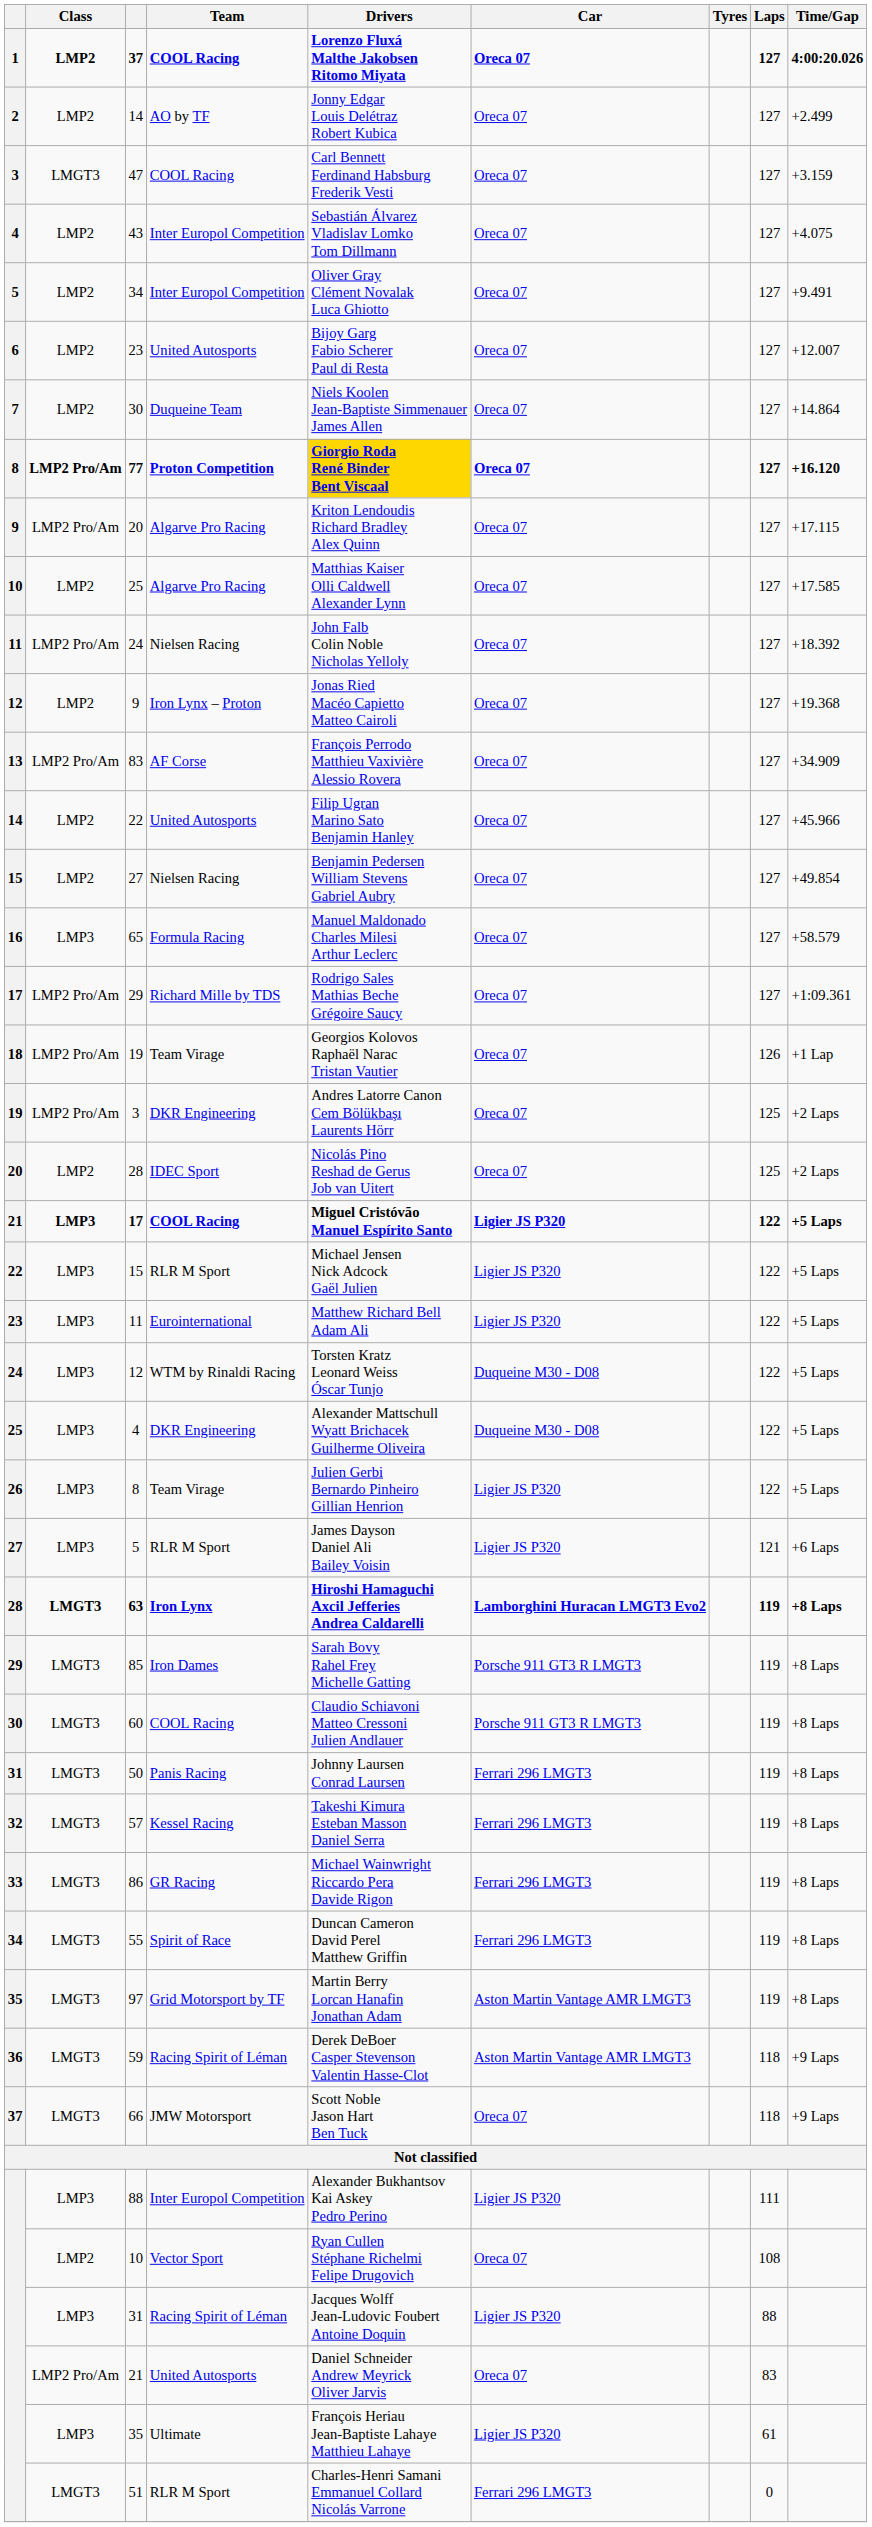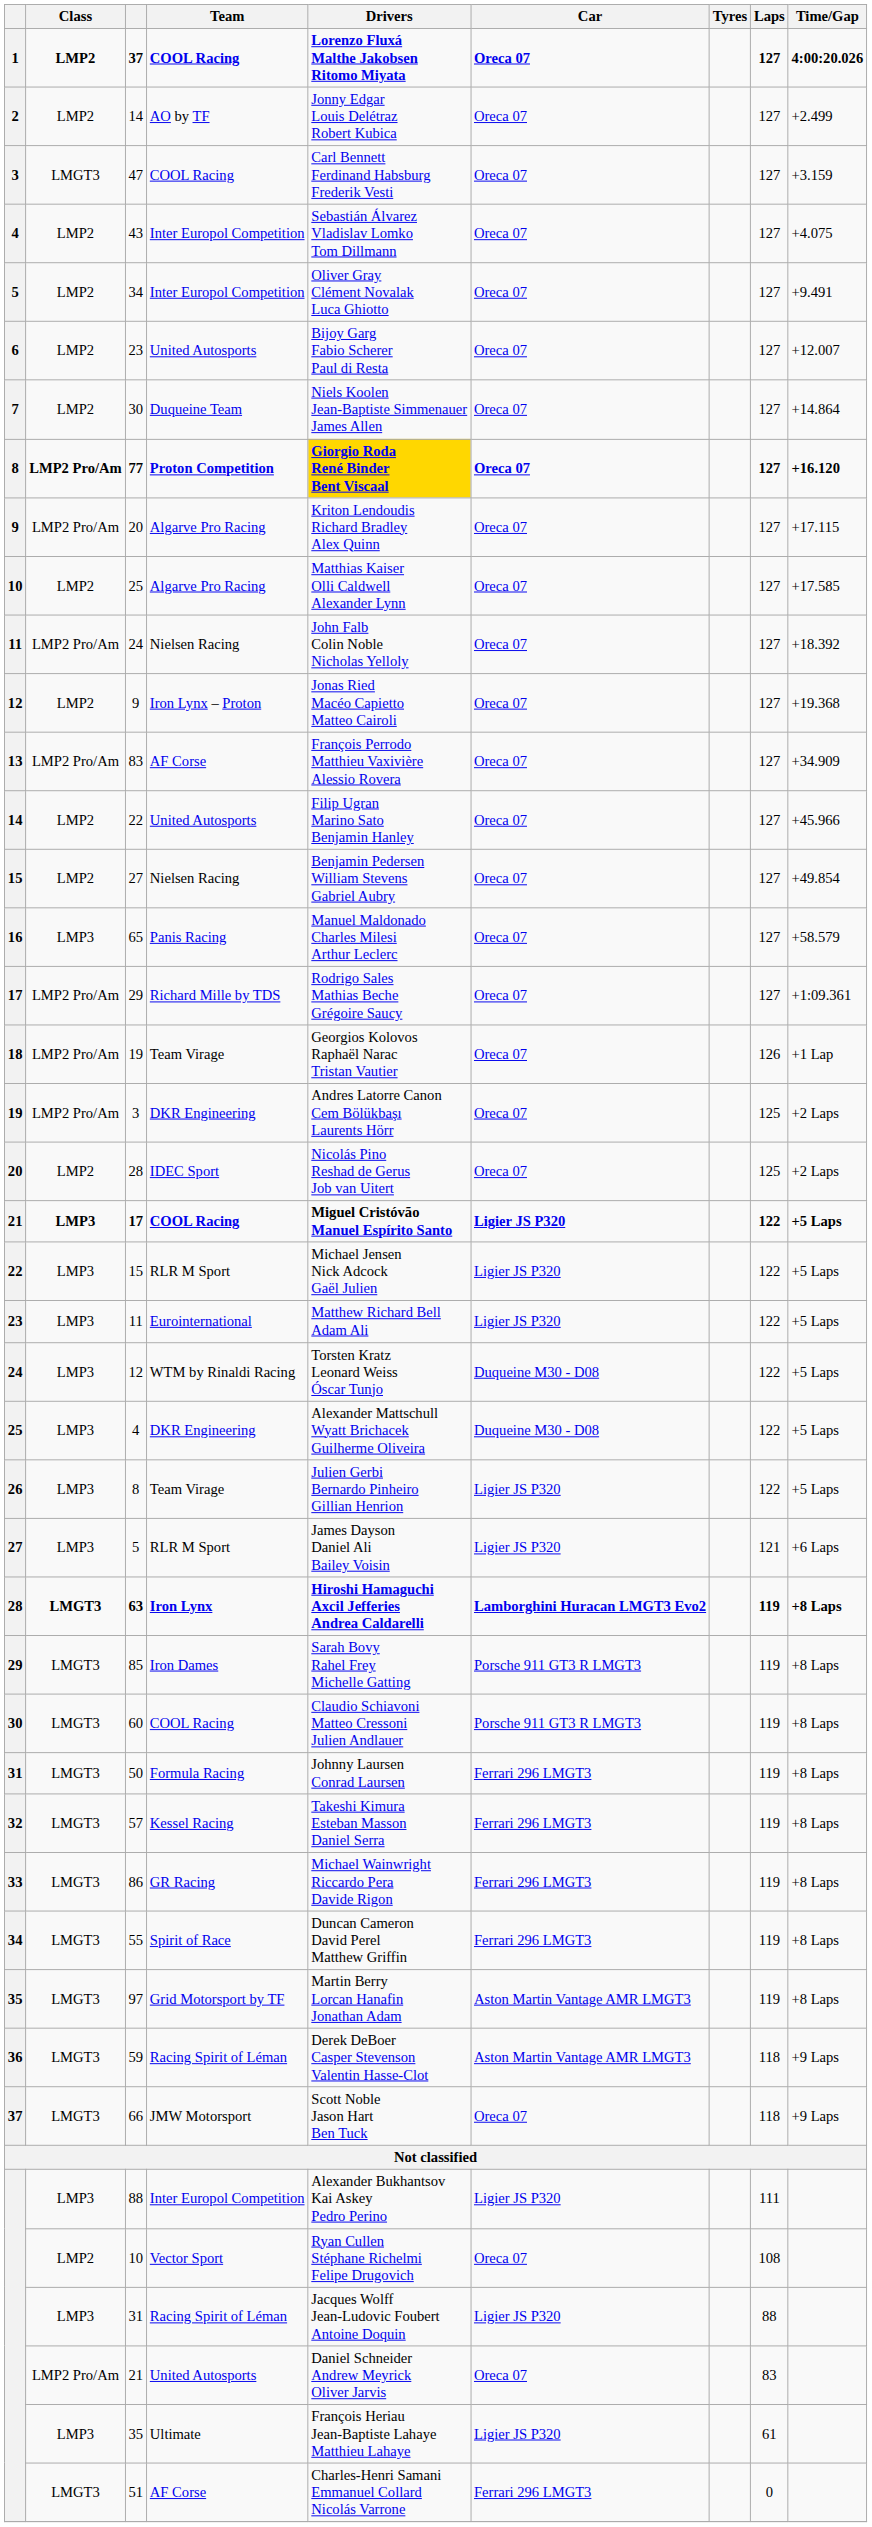(197, 937) Formula Racing -> (188, 937) Panis Racing
(188, 1773) Panis Racing -> (197, 1773) Formula Racing
(190, 2492) RLR M Sport -> (178, 2492) AF Corse
